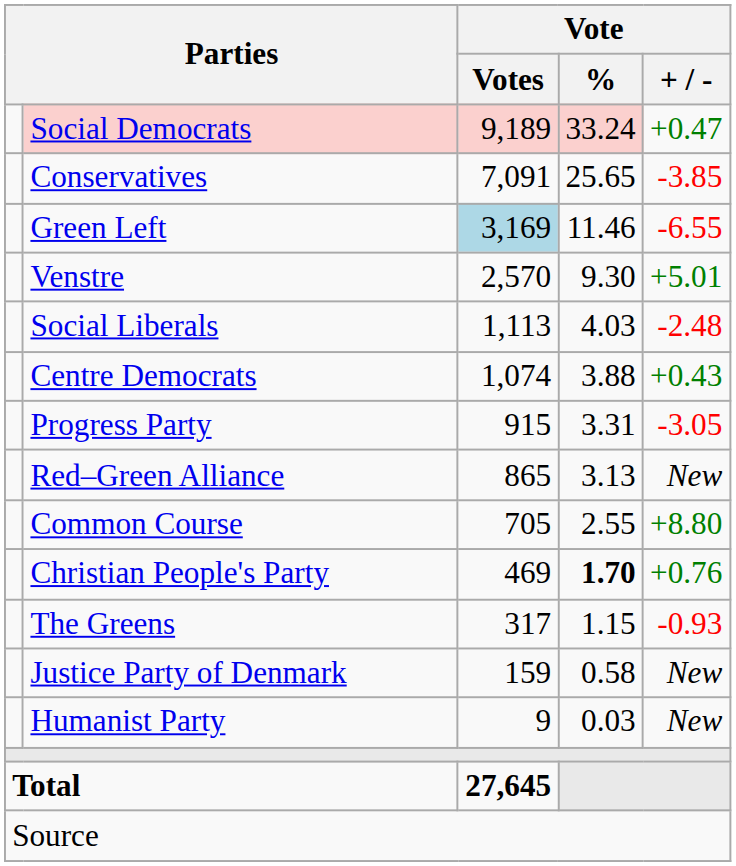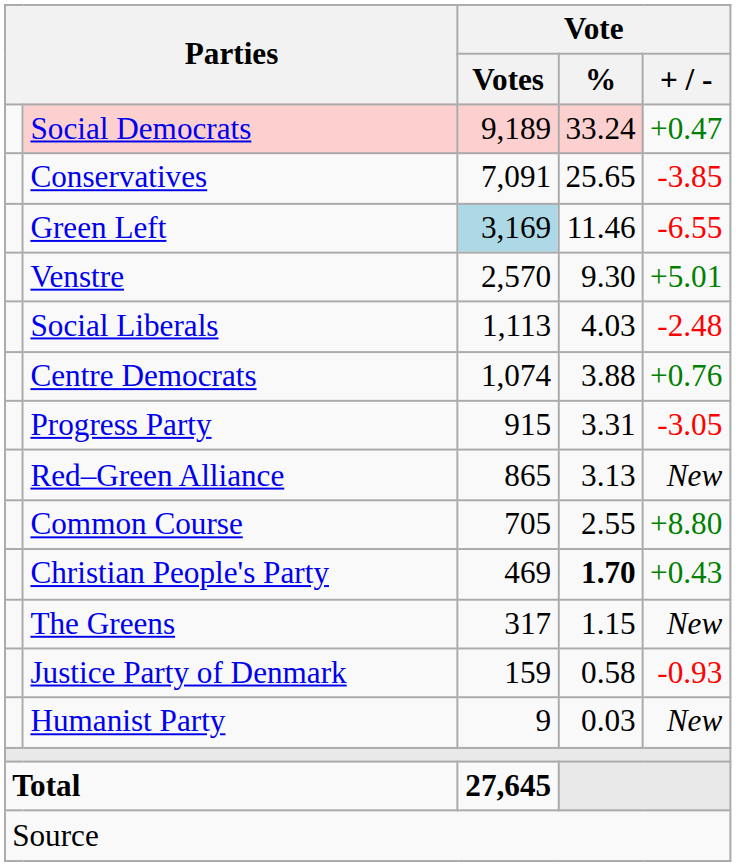(686, 375) +0.43 -> (686, 375) +0.76
(686, 573) +0.76 -> (686, 573) +0.43
(690, 623) -0.93 -> (695, 623) New
(695, 672) New -> (690, 672) -0.93
